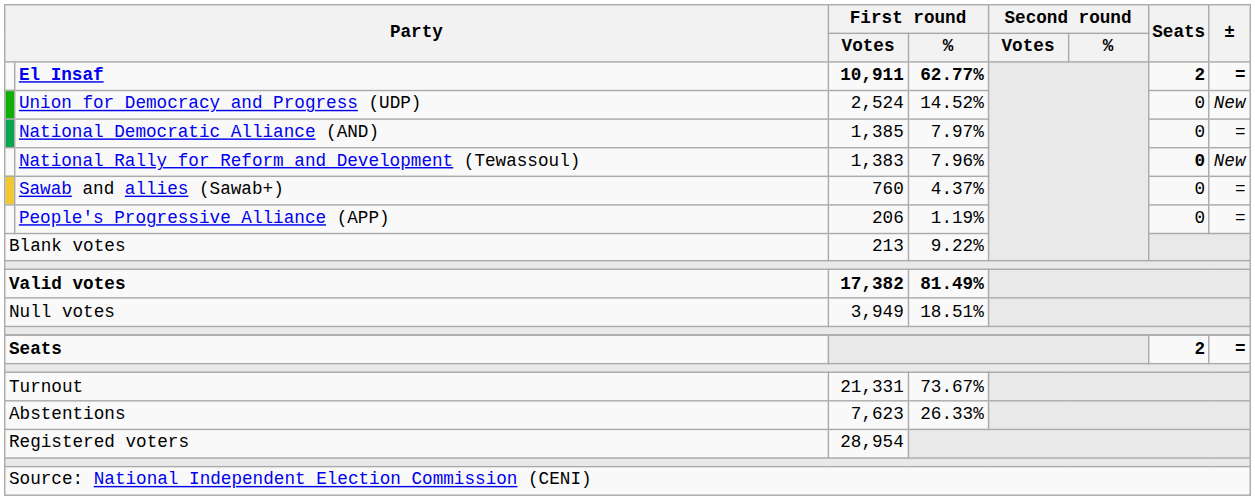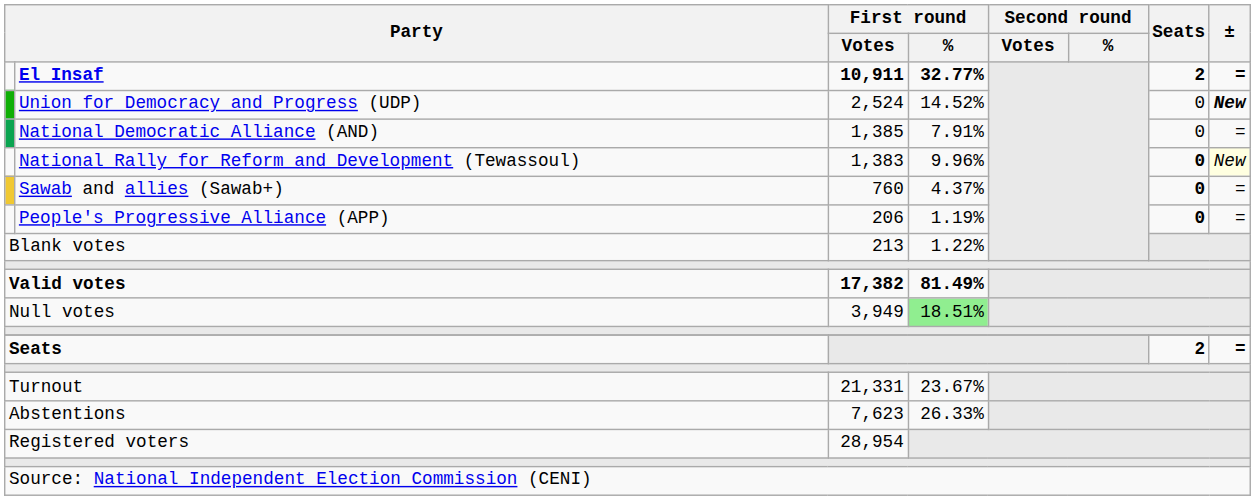(952, 76) 62.77% -> (952, 76) 32.77%
(1230, 105) normal -> (1230, 105) bold
(957, 133) 7.97% -> (957, 133) 7.91%
(957, 162) 7.96% -> (957, 162) 9.96%
(1230, 162) no background -> (1230, 162) lightyellow background
(1200, 190) normal -> (1200, 190) bold
(1200, 219) normal -> (1200, 219) bold
(957, 247) 9.22% -> (957, 247) 1.22%
(952, 313) no background -> (952, 313) lightgreen background
(952, 387) 73.67% -> (952, 387) 23.67%
